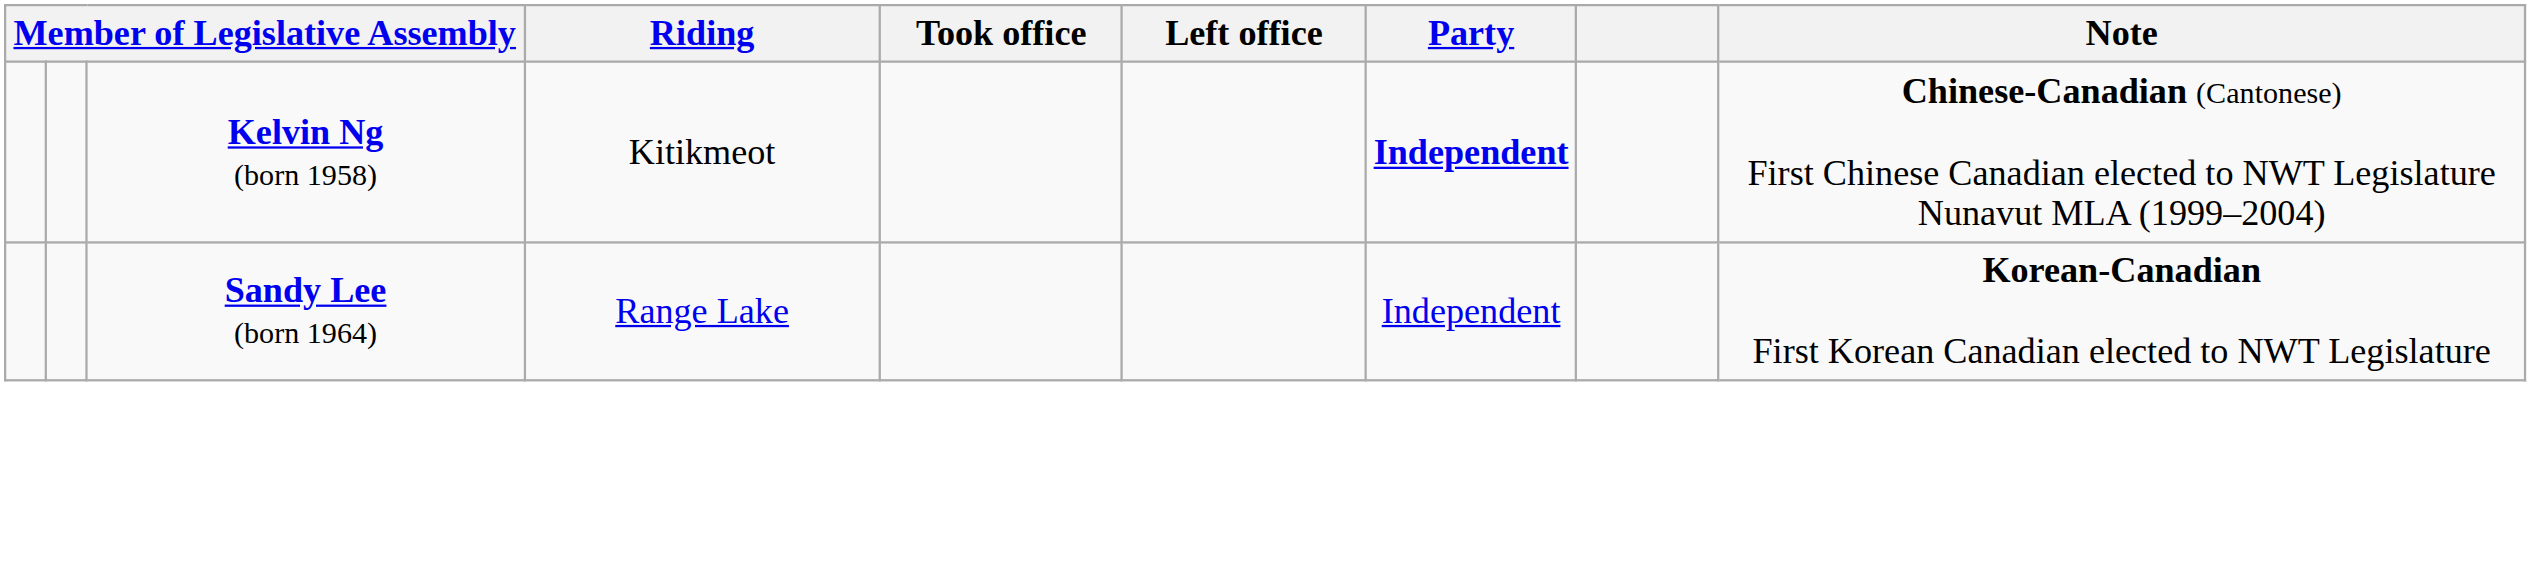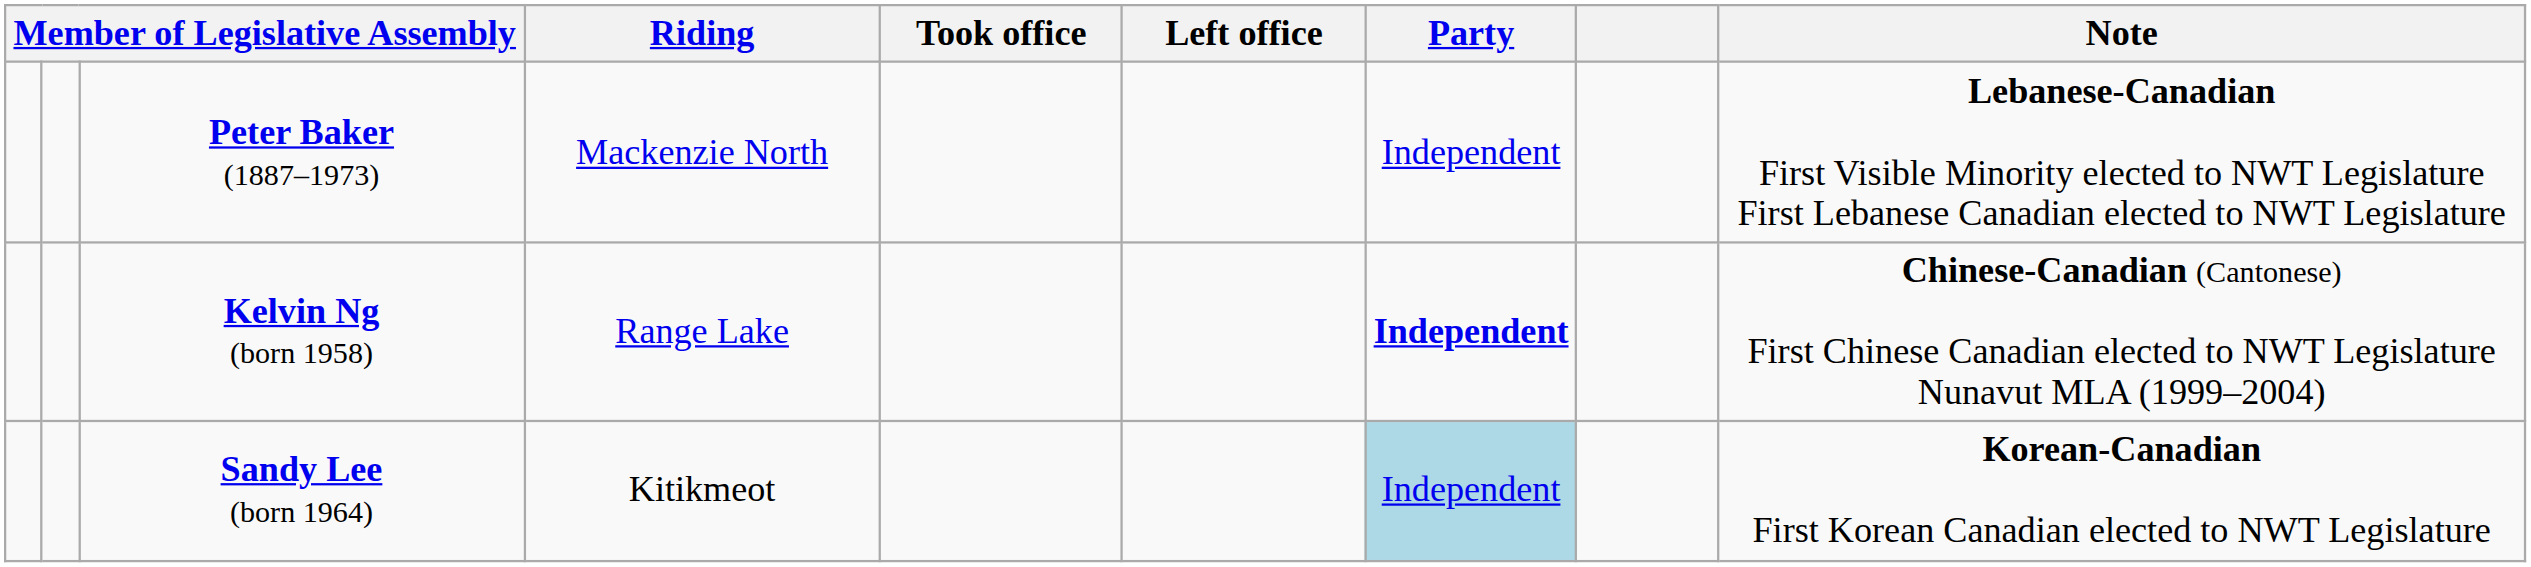+ row: (301, 151)
(702, 151) Kitikmeot -> (702, 330) Range Lake
(702, 310) Range Lake -> (702, 489) Kitikmeot
(1471, 310) no background -> (1471, 489) lightblue background
